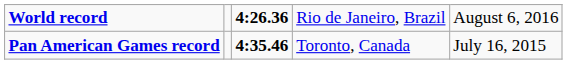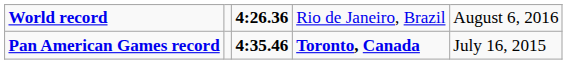(353, 45) normal -> (358, 45) bold
